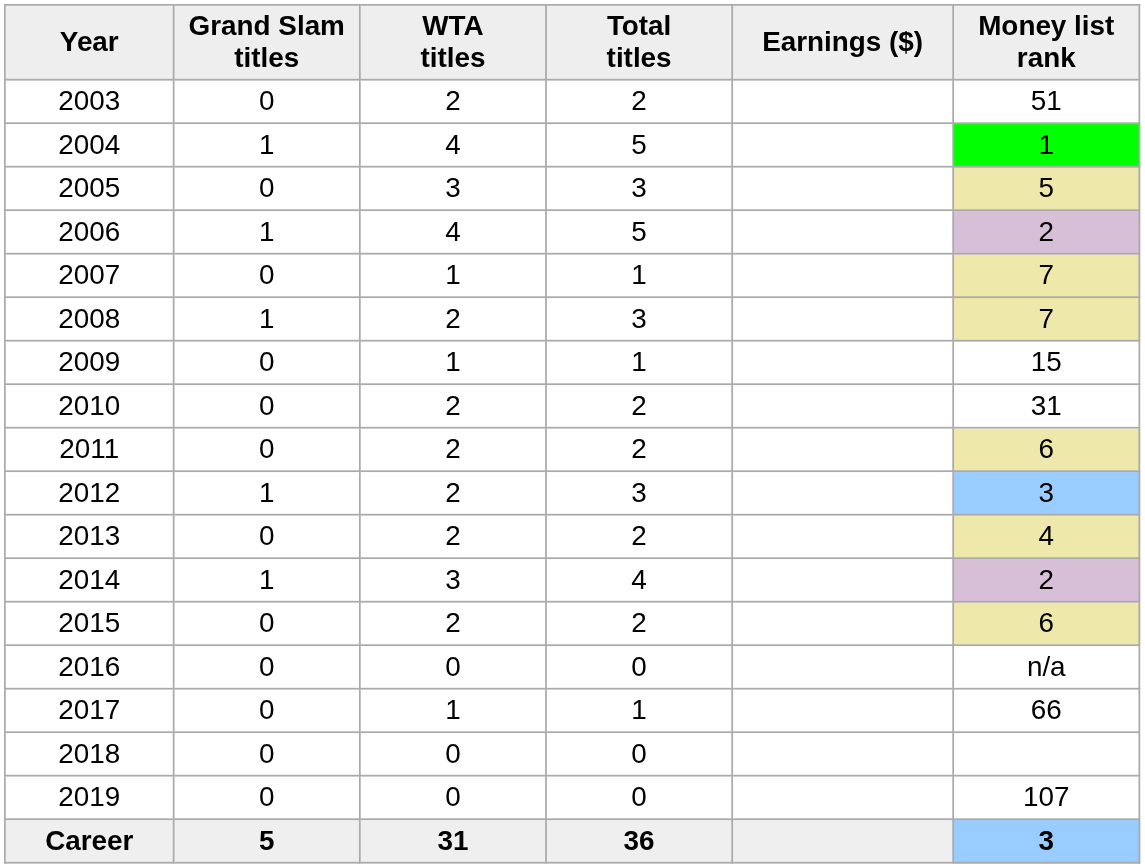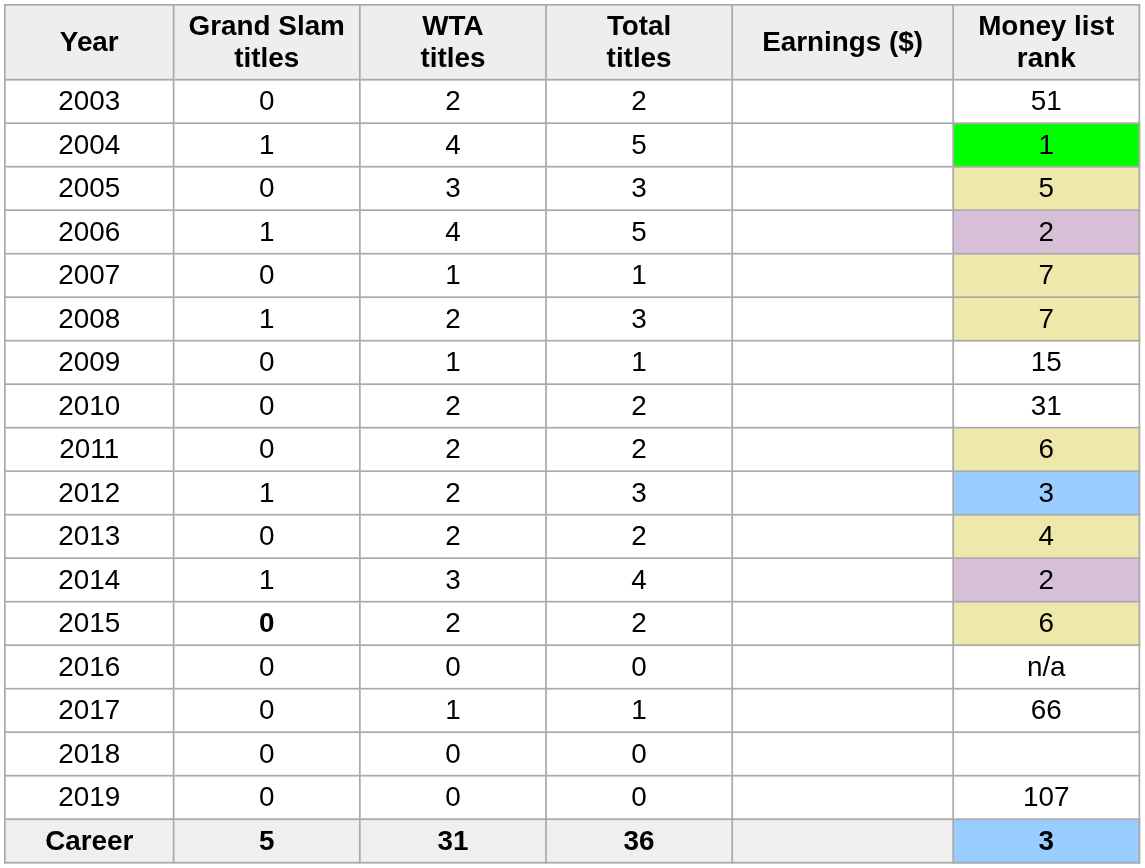(267, 623) normal -> (267, 623) bold
